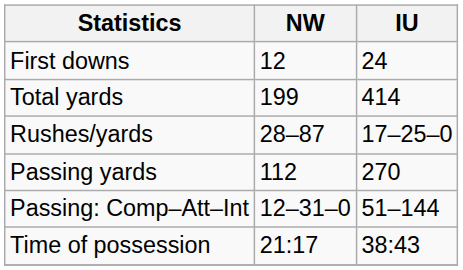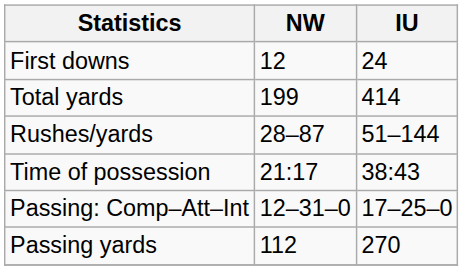(407, 134) 17–25–0 -> (400, 134) 51–144
rows swapped: (83, 171) <-> (110, 245)
(400, 208) 51–144 -> (407, 208) 17–25–0
